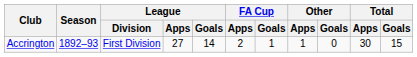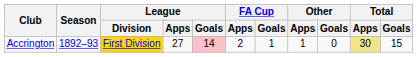(132, 44) no background -> (132, 44) gold background
(209, 44) no background -> (209, 44) pink background
(365, 44) no background -> (365, 44) khaki background
